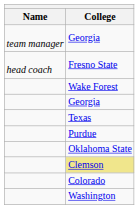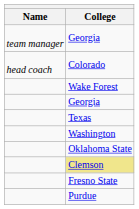(93, 65) Fresno State -> (87, 65) Colorado
(82, 133) Purdue -> (92, 133) Washington
(87, 180) Colorado -> (93, 180) Fresno State
(92, 196) Washington -> (82, 196) Purdue
